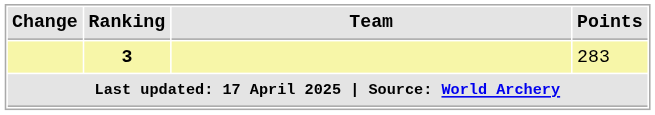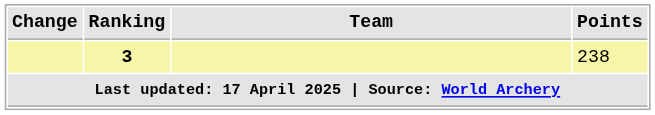(593, 57) 283 -> (593, 57) 238
